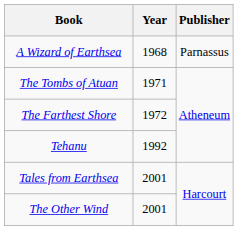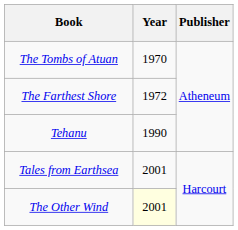- row: (69, 51)
(155, 83) 1971 -> (155, 59) 1970
(155, 146) 1992 -> (155, 133) 1990
(155, 209) no background -> (155, 207) lightyellow background
